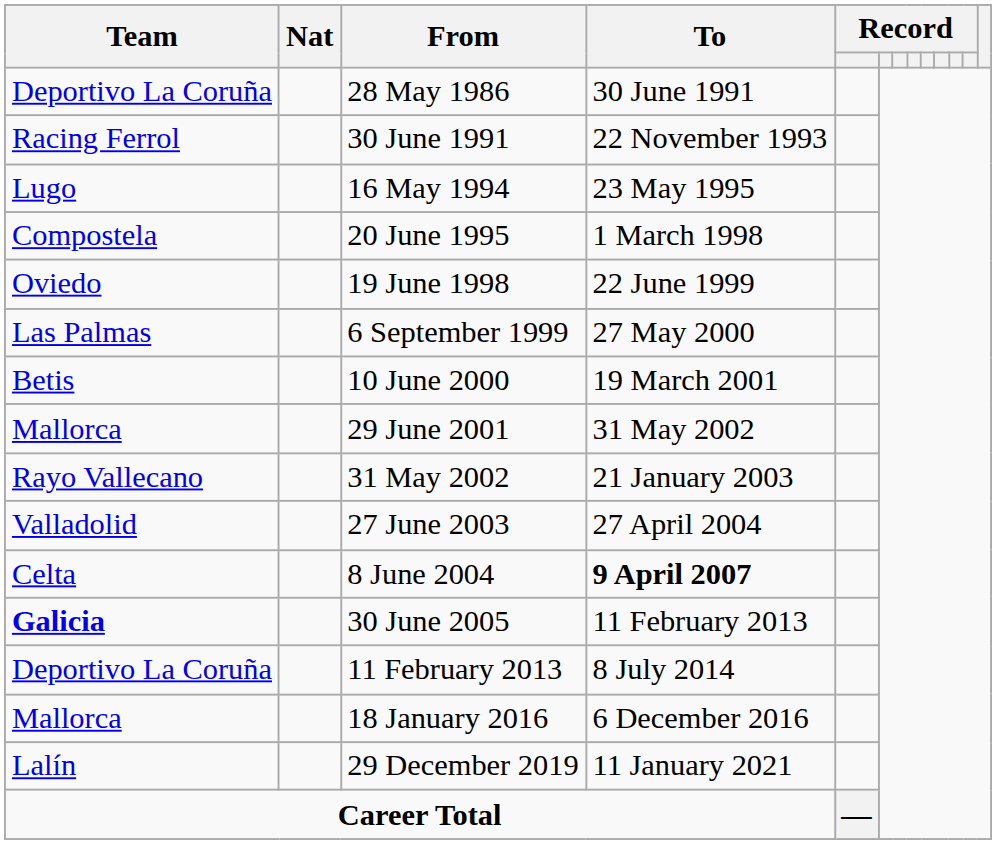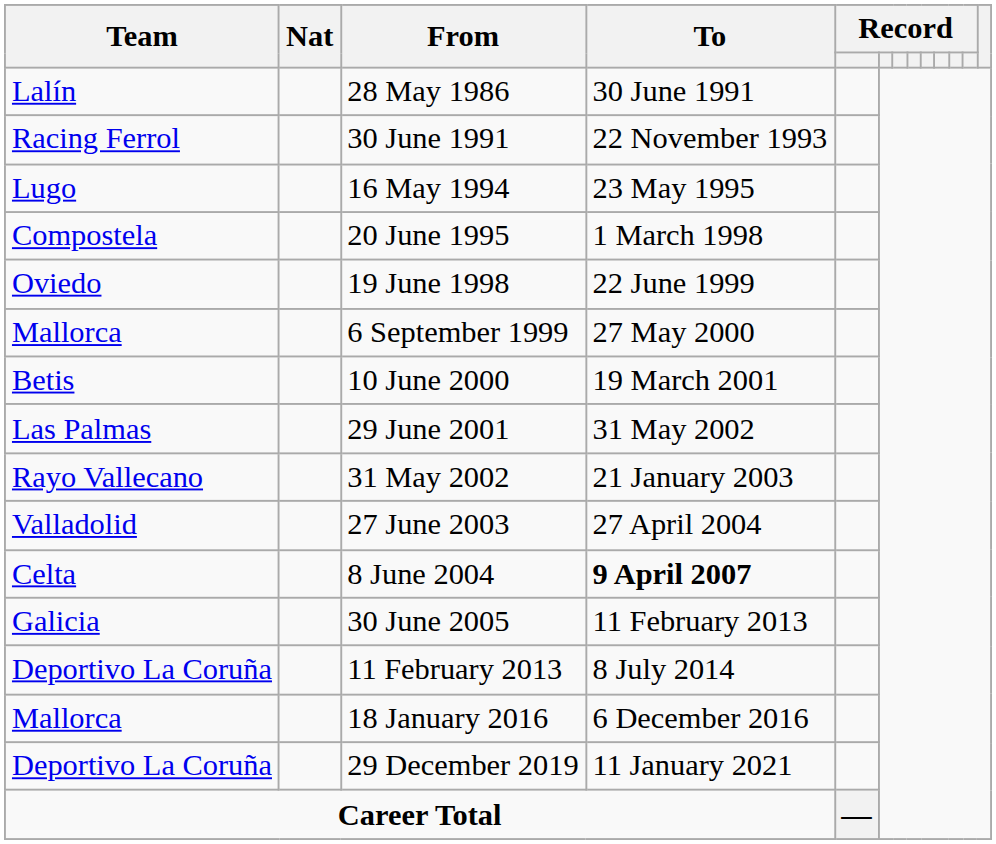(142, 90) Deportivo La Coruña -> (44, 90) Lalín
(82, 331) Las Palmas -> (67, 331) Mallorca
(67, 428) Mallorca -> (82, 428) Las Palmas
(58, 621) bold -> (56, 621) normal
(44, 765) Lalín -> (142, 765) Deportivo La Coruña
